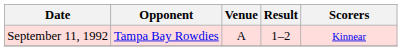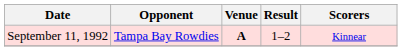(241, 35) normal -> (241, 35) bold
